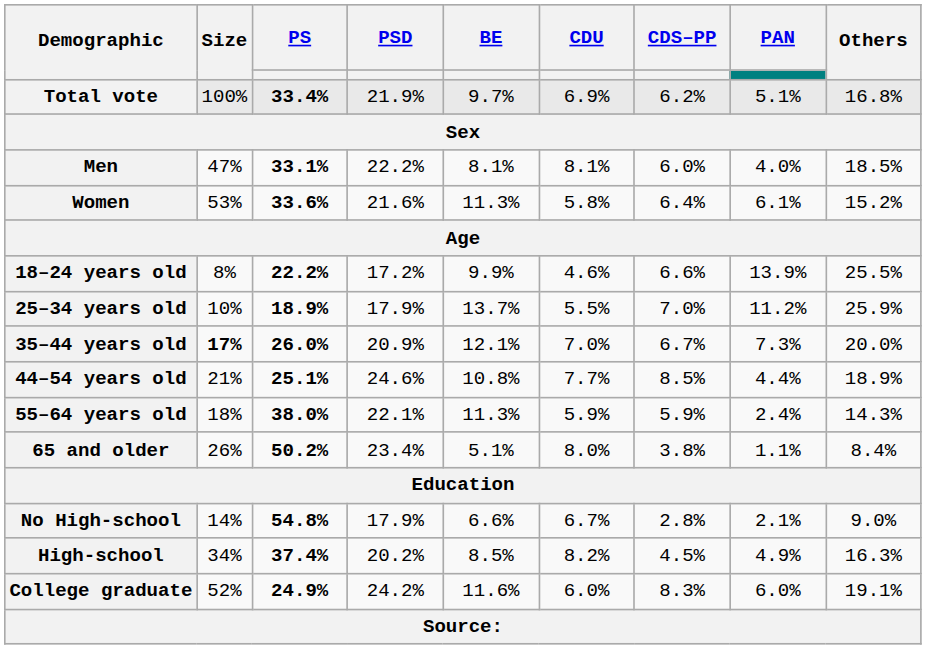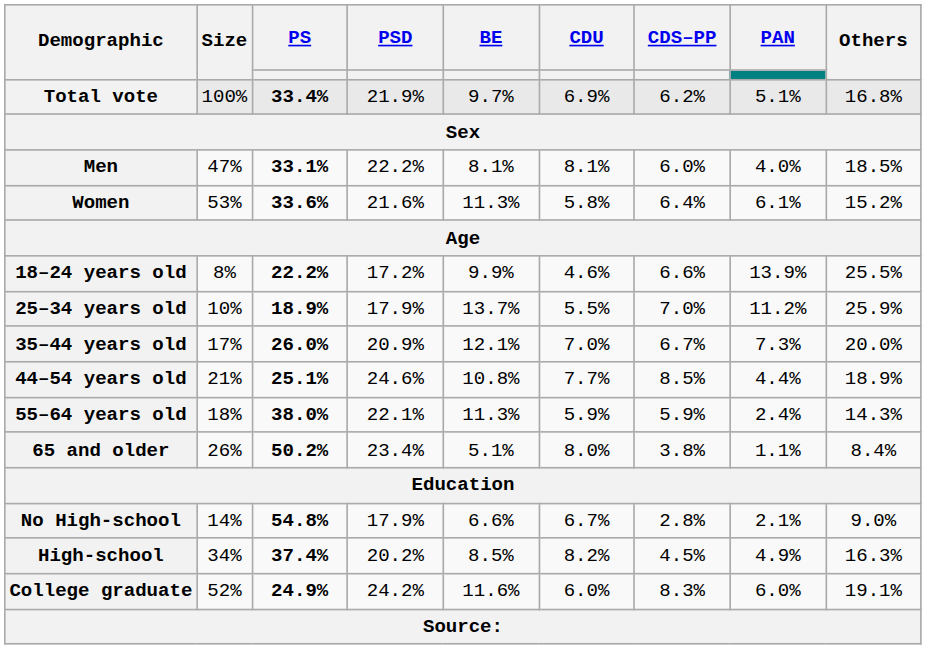(224, 344) bold -> (224, 344) normal
